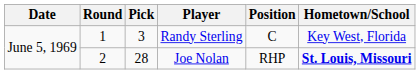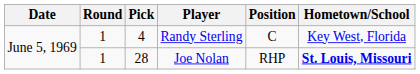(141, 36) 3 -> (141, 36) 4
(103, 58) 2 -> (103, 58) 1
